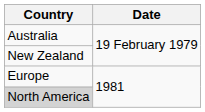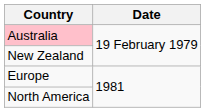(33, 35) no background -> (33, 35) pink background
(48, 96) lightgrey background -> (48, 96) no background
